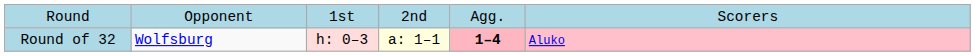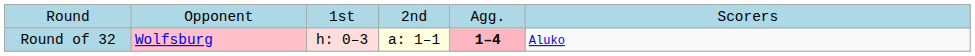(174, 40) no background -> (174, 40) pink background
(547, 40) pink background -> (547, 40) no background
